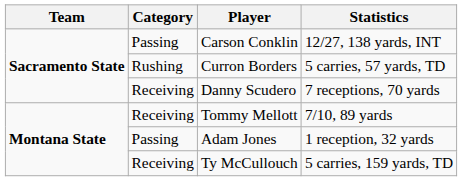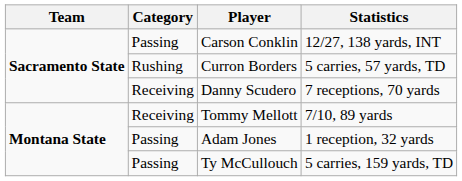(163, 163) Receiving -> (155, 163) Passing
